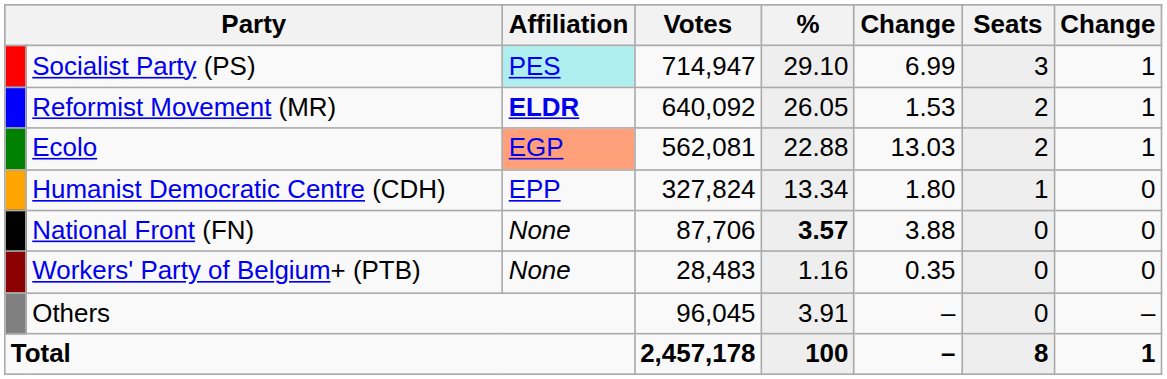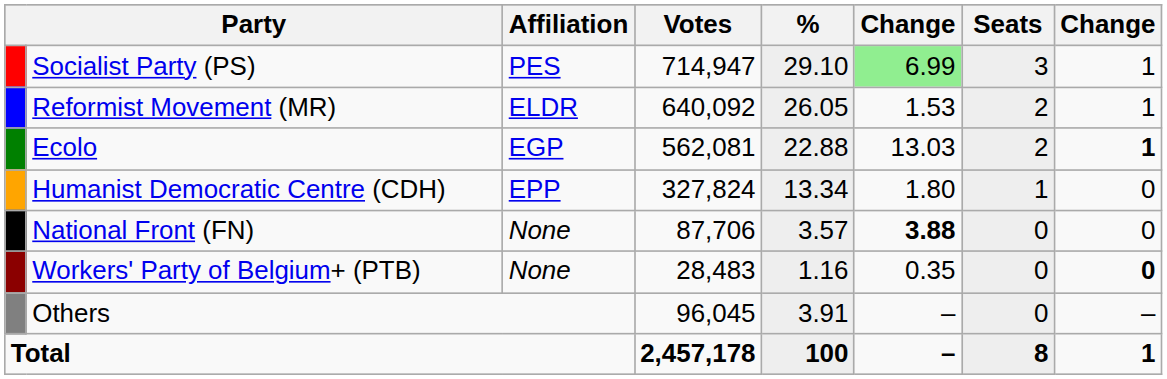(535, 66) paleturquoise background -> (535, 66) no background
(930, 66) no background -> (930, 66) lightgreen background
(544, 107) bold -> (543, 107) normal
(536, 148) lightsalmon background -> (536, 148) no background
(1148, 148) normal -> (1148, 148) bold
(823, 230) bold -> (823, 230) normal
(930, 230) normal -> (930, 230) bold
(1148, 271) normal -> (1148, 271) bold
